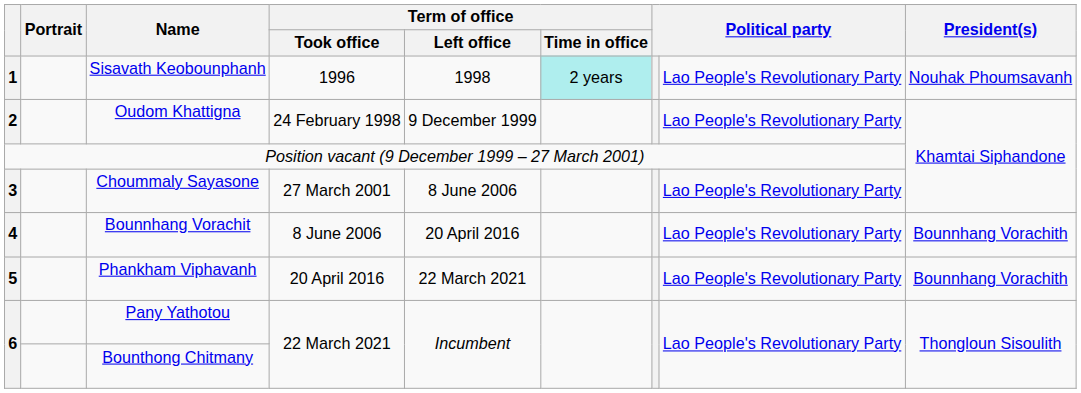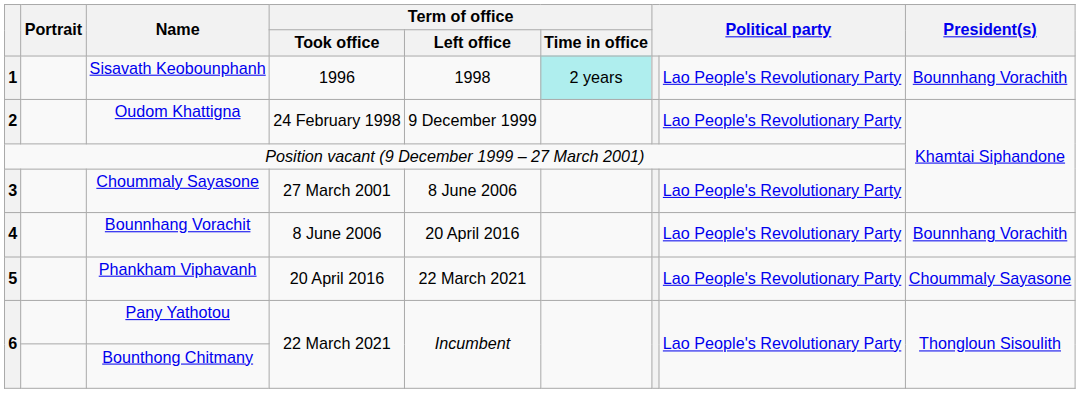(991, 77) Nouhak Phoumsavanh -> (990, 77) Bounnhang Vorachith
(991, 278) Bounnhang Vorachith -> (990, 278) Choummaly Sayasone
